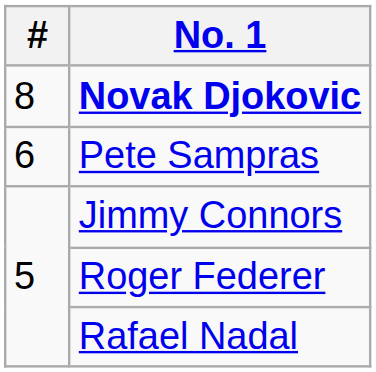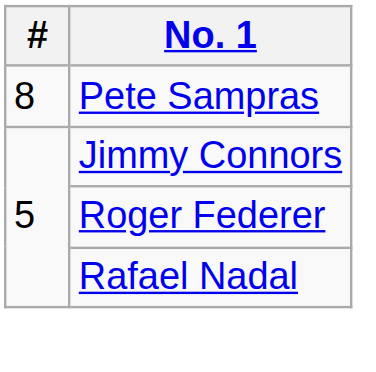- row: (220, 95)
(24, 155) 6 -> (24, 95) 8
